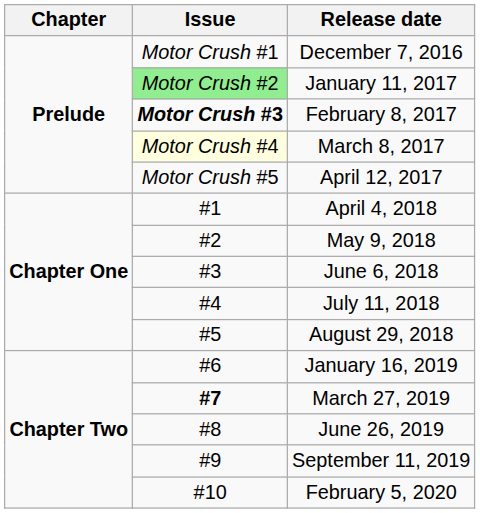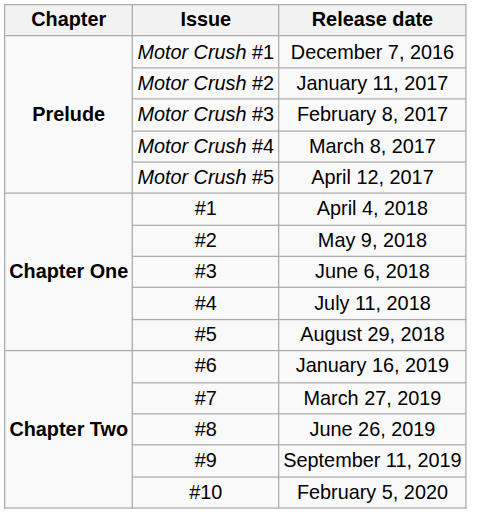(210, 83) lightgreen background -> (206, 83) no background
(210, 114) bold -> (206, 114) normal
(210, 146) lightyellow background -> (206, 146) no background
(210, 397) bold -> (206, 397) normal
